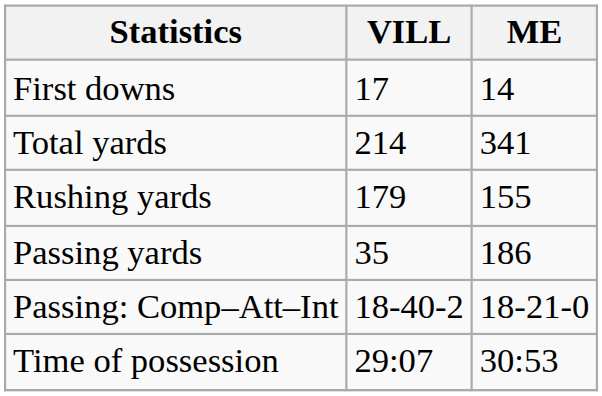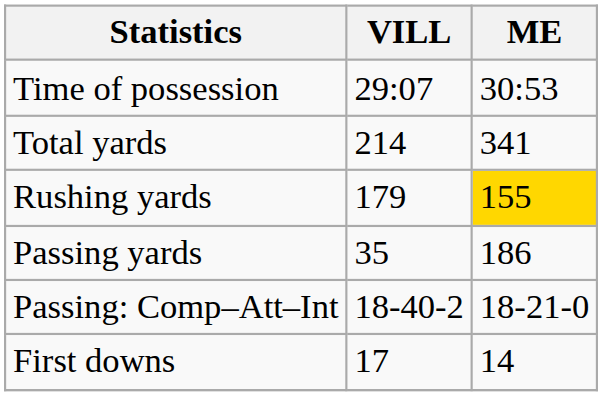rows swapped: (94, 87) <-> (146, 361)
(506, 196) no background -> (506, 196) gold background
